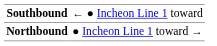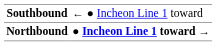(138, 31) normal -> (141, 31) bold
